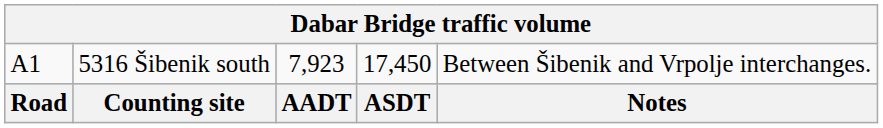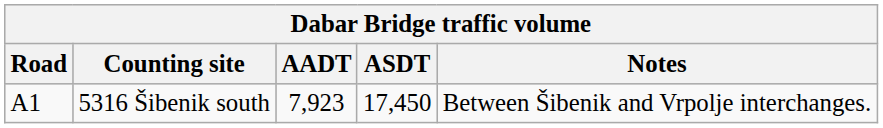rows swapped: (39, 102) <-> (26, 63)
